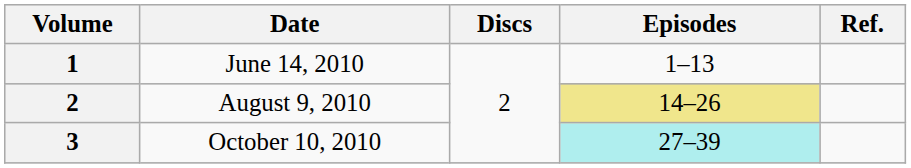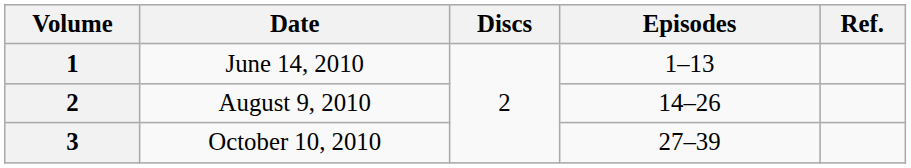(690, 102) khaki background -> (690, 102) no background
(690, 142) paleturquoise background -> (690, 142) no background
